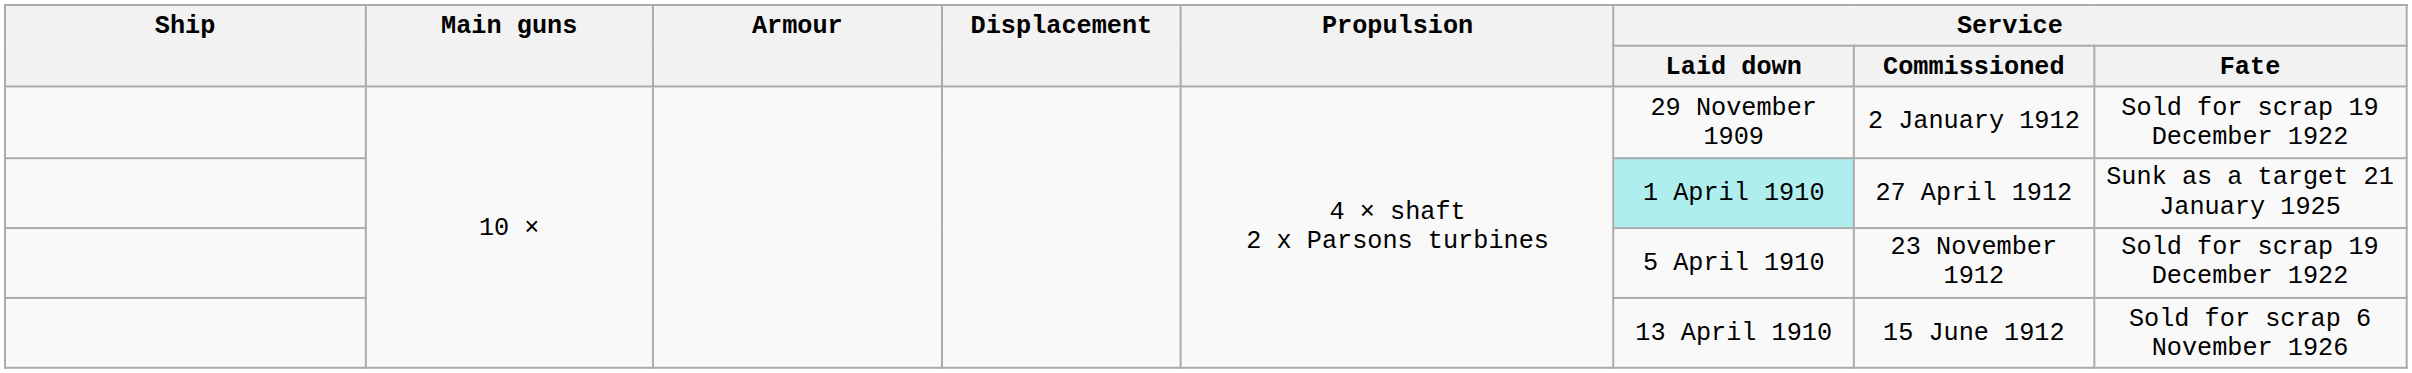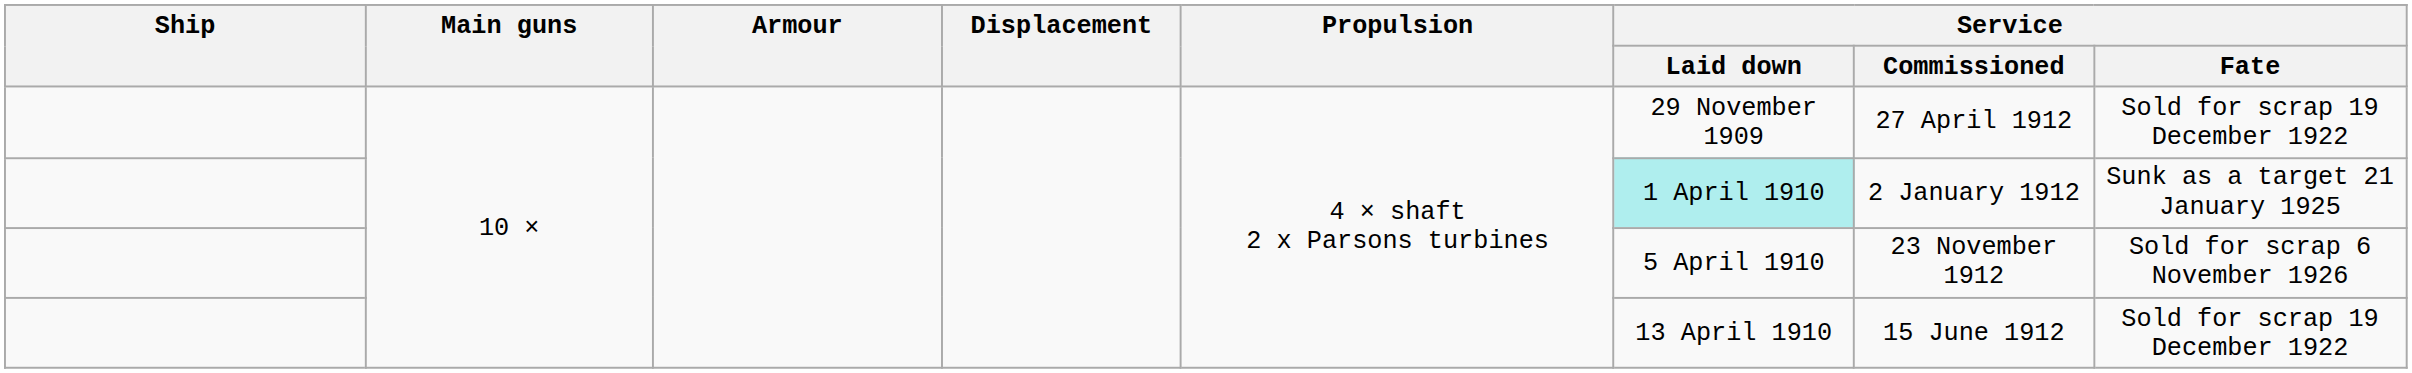(1974, 122) 2 January 1912 -> (1974, 122) 27 April 1912
(1974, 192) 27 April 1912 -> (1974, 192) 2 January 1912
(2250, 263) Sold for scrap 19 December 1922 -> (2250, 263) Sold for scrap 6 November 1926
(2250, 333) Sold for scrap 6 November 1926 -> (2250, 333) Sold for scrap 19 December 1922
